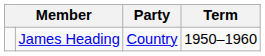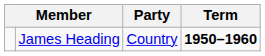(221, 39) normal -> (221, 39) bold
